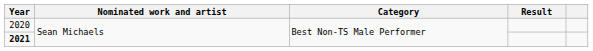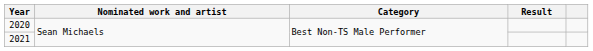(20, 39) bold -> (20, 39) normal
